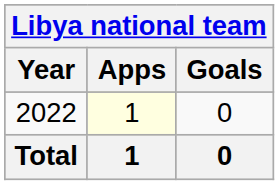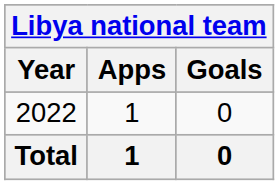(132, 112) lightyellow background -> (132, 112) no background
